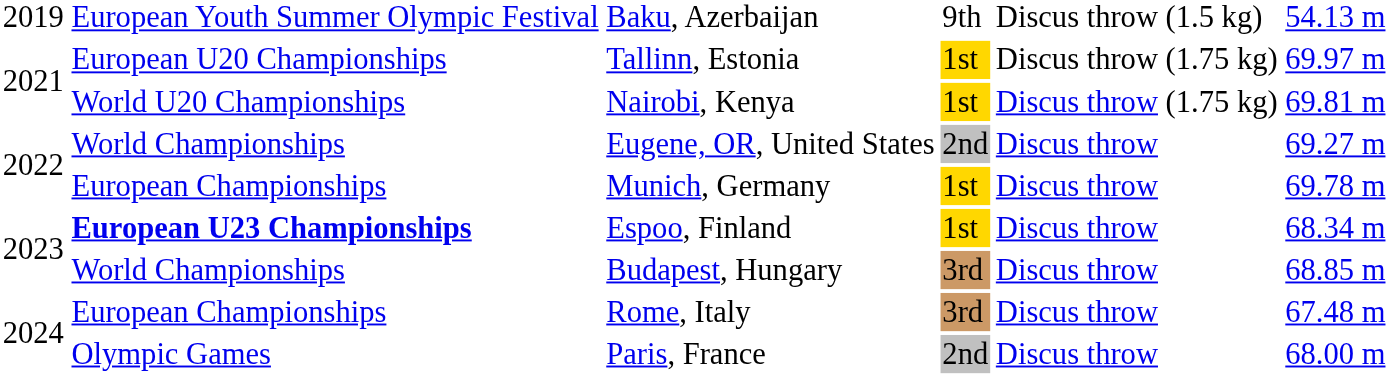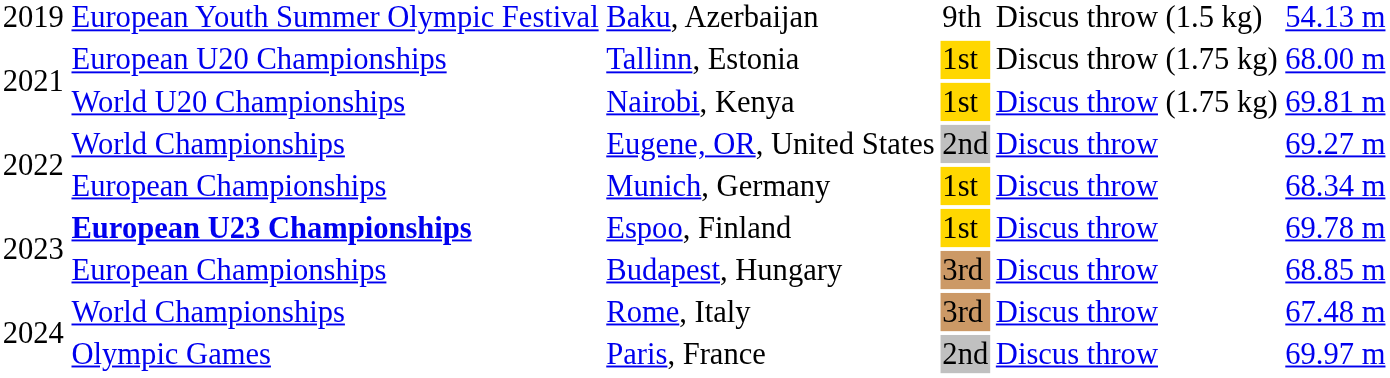(1335, 59) 69.97 m -> (1335, 59) 68.00 m
(1335, 185) 69.78 m -> (1335, 185) 68.34 m
(1335, 227) 68.34 m -> (1335, 227) 69.78 m
(208, 269) World Championships -> (229, 269) European Championships
(229, 311) European Championships -> (208, 311) World Championships
(1335, 353) 68.00 m -> (1335, 353) 69.97 m
